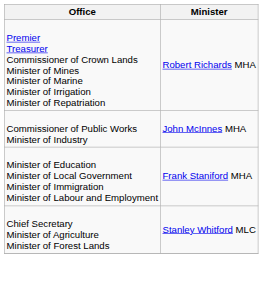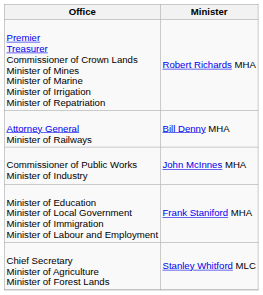+ row: (49, 134)
